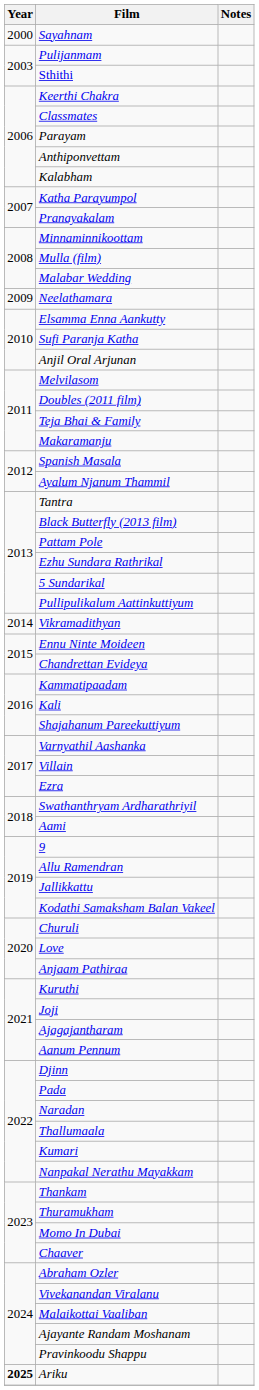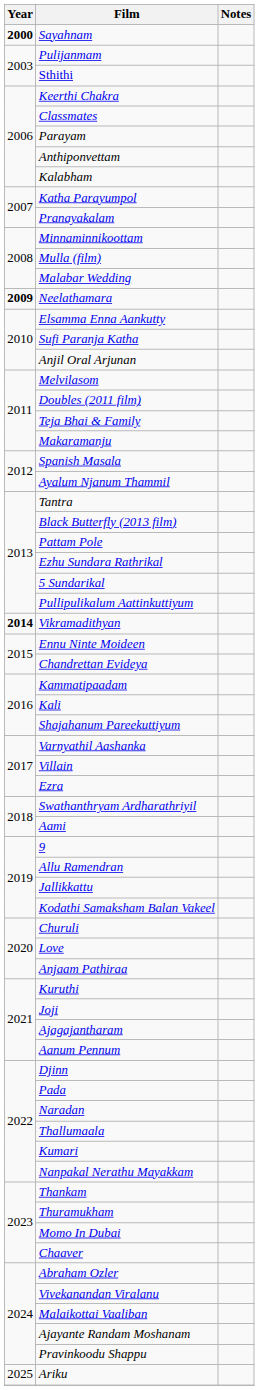(20, 34) normal -> (20, 34) bold
(20, 298) normal -> (20, 298) bold
(20, 623) normal -> (20, 623) bold
(20, 1374) bold -> (20, 1374) normal
